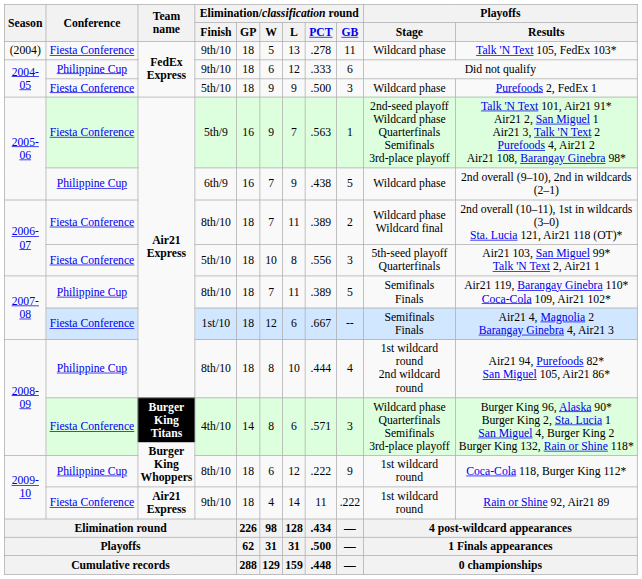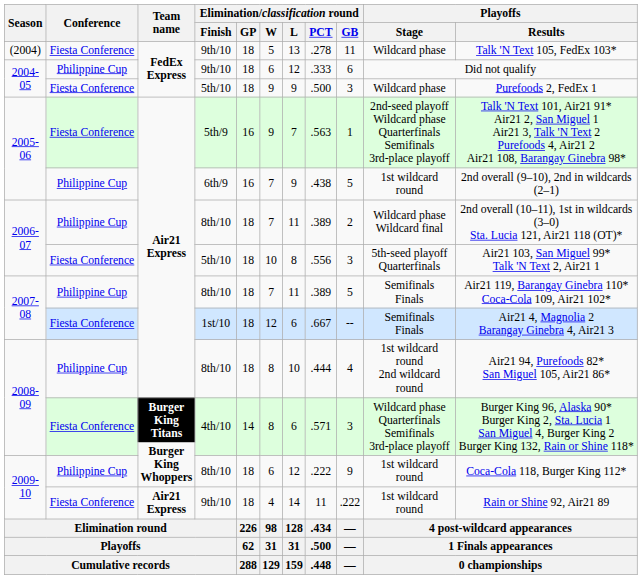(409, 184) Wildcard phase -> (409, 184) 1st wildcard round
(92, 222) Fiesta Conference -> (92, 222) Philippine Cup
